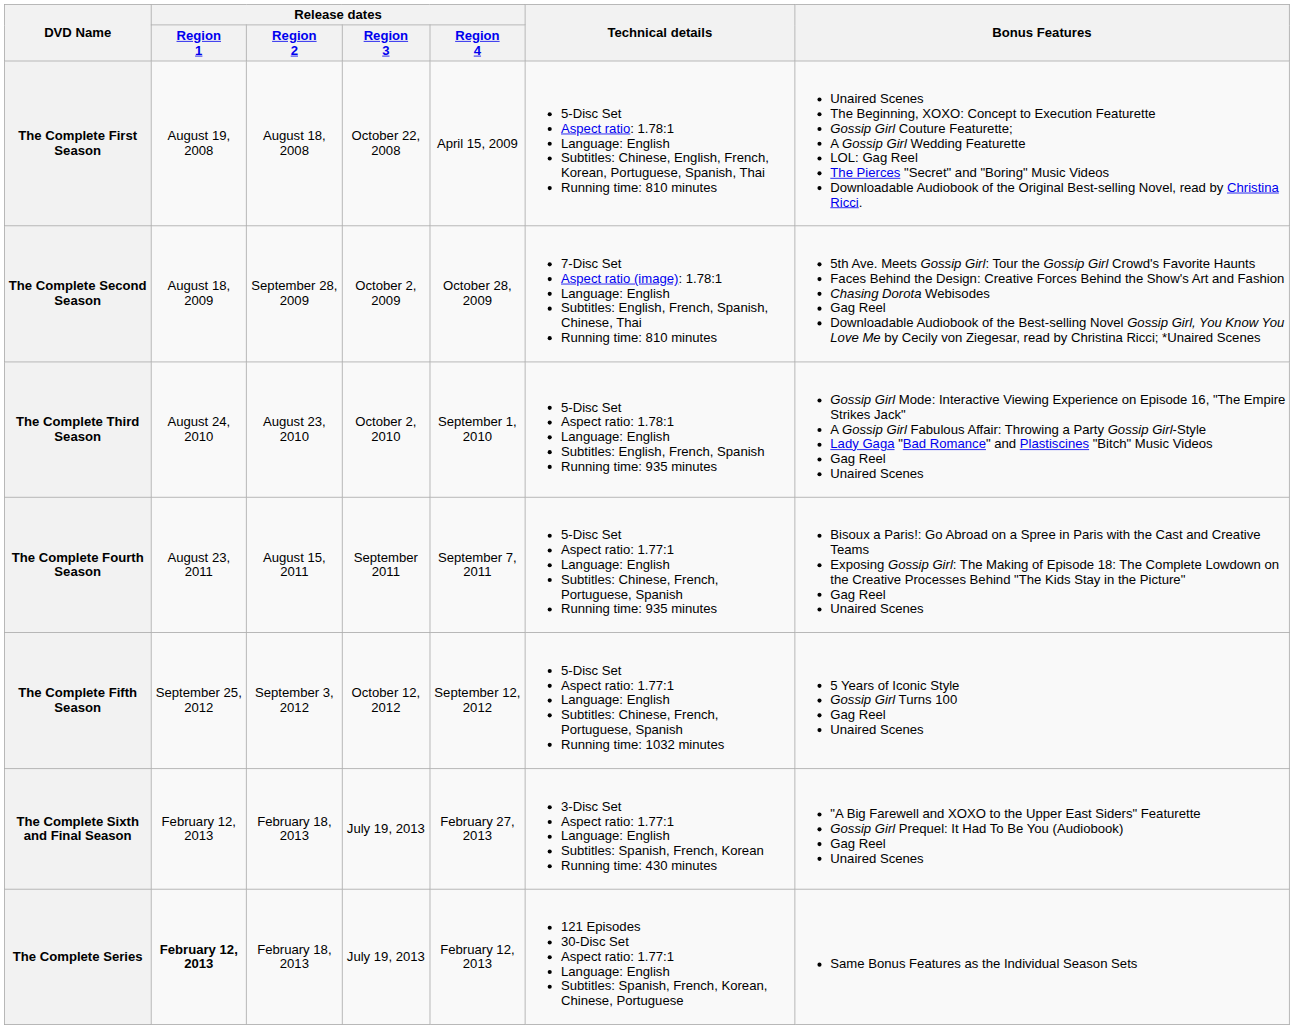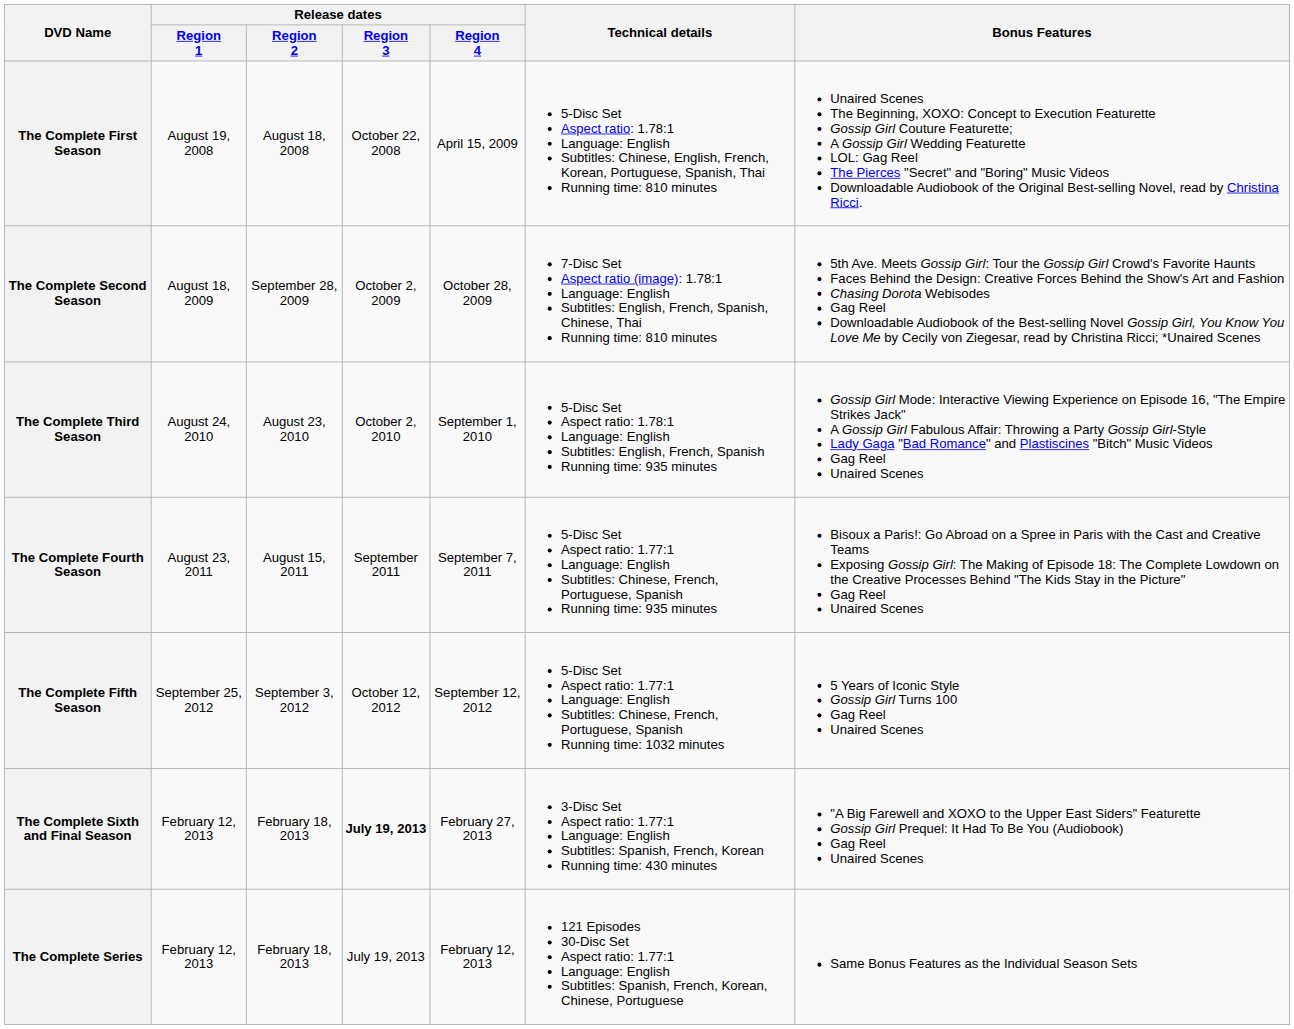(386, 828) normal -> (386, 828) bold
(199, 957) bold -> (199, 957) normal
